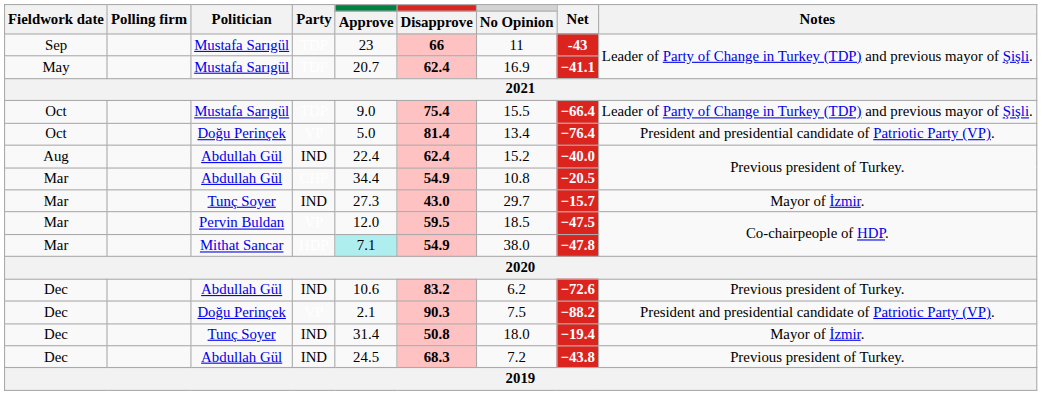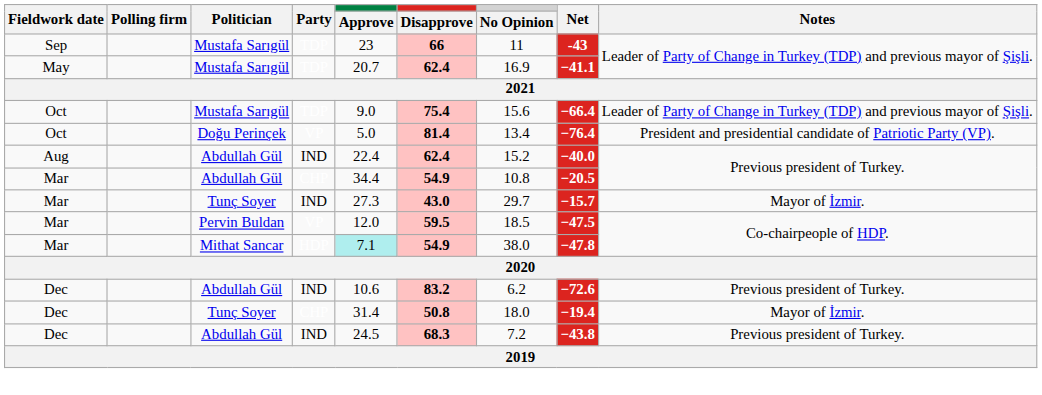(517, 111) 15.5 -> (517, 111) 15.6
- row: (56, 311)
(314, 334) IND -> (314, 311) CHP
